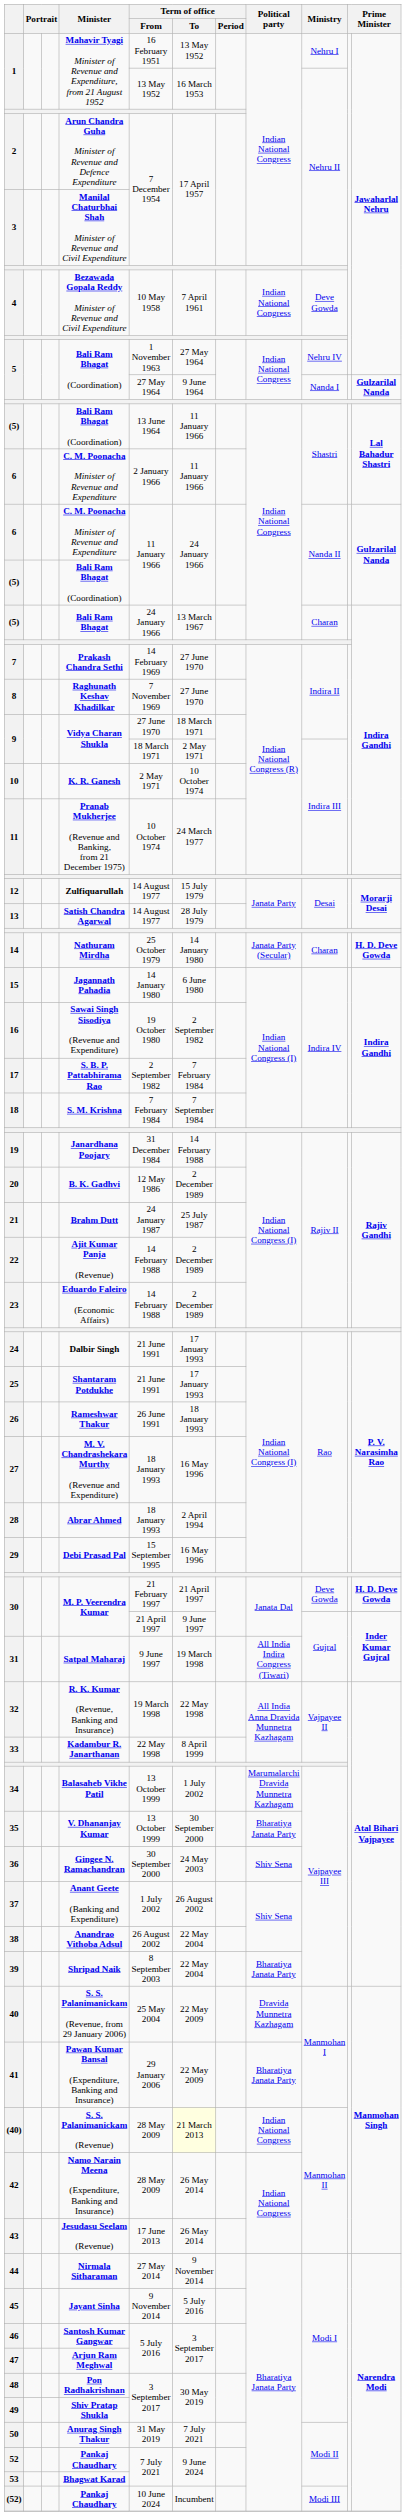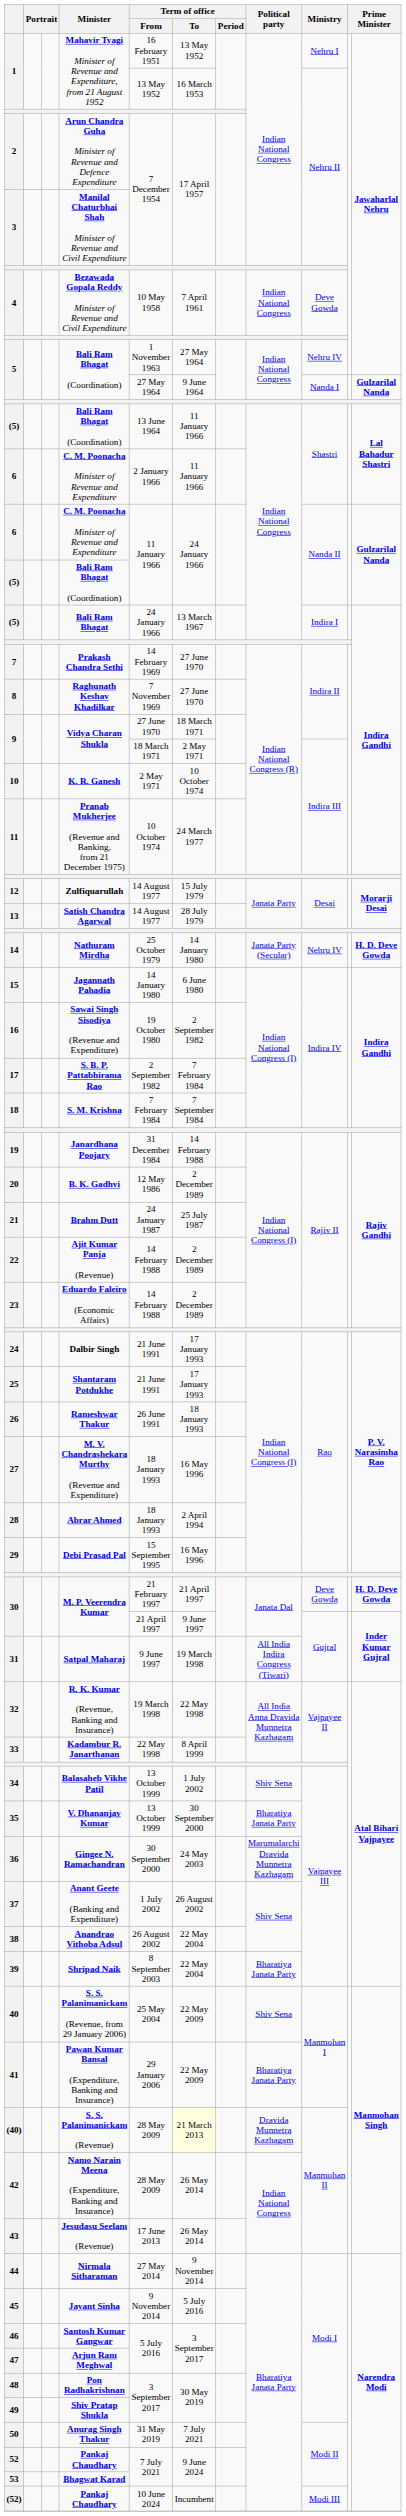(325, 622) Charan -> (325, 622) Indira I
(325, 950) Charan -> (325, 950) Nehru IV
(274, 1788) Marumalarchi Dravida Munnetra Kazhagam -> (274, 1783) Shiv Sena
(274, 1864) Shiv Sena -> (274, 1858) Marumalarchi Dravida Munnetra Kazhagam
(274, 2014) Dravida Munnetra Kazhagam -> (274, 2014) Shiv Sena
(274, 2130) Indian National Congress -> (274, 2130) Dravida Munnetra Kazhagam
